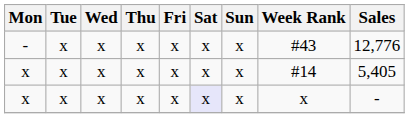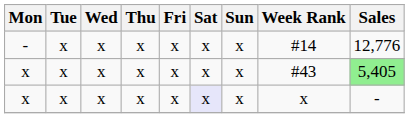(304, 44) #43 -> (304, 44) #14
(304, 71) #14 -> (304, 71) #43
(377, 71) no background -> (377, 71) lightgreen background
